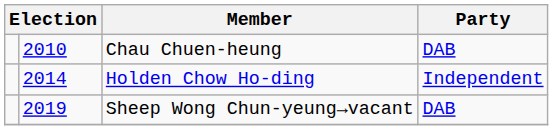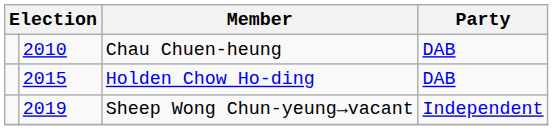(45, 79) 2014 -> (45, 79) 2015
(483, 79) Independent -> (439, 79) DAB
(439, 109) DAB -> (483, 109) Independent
